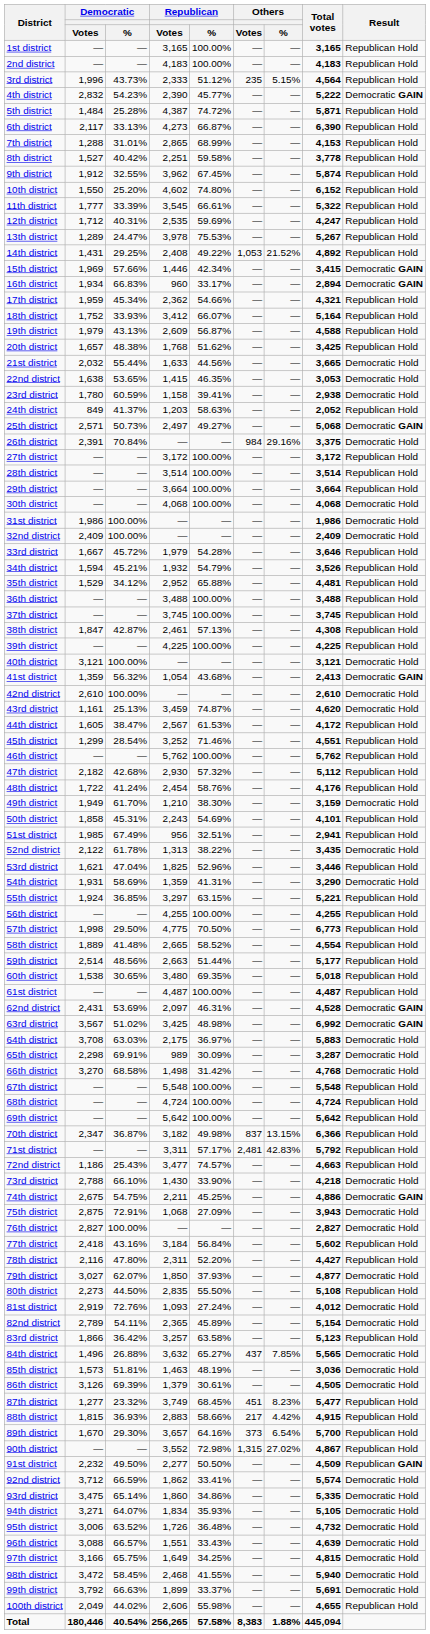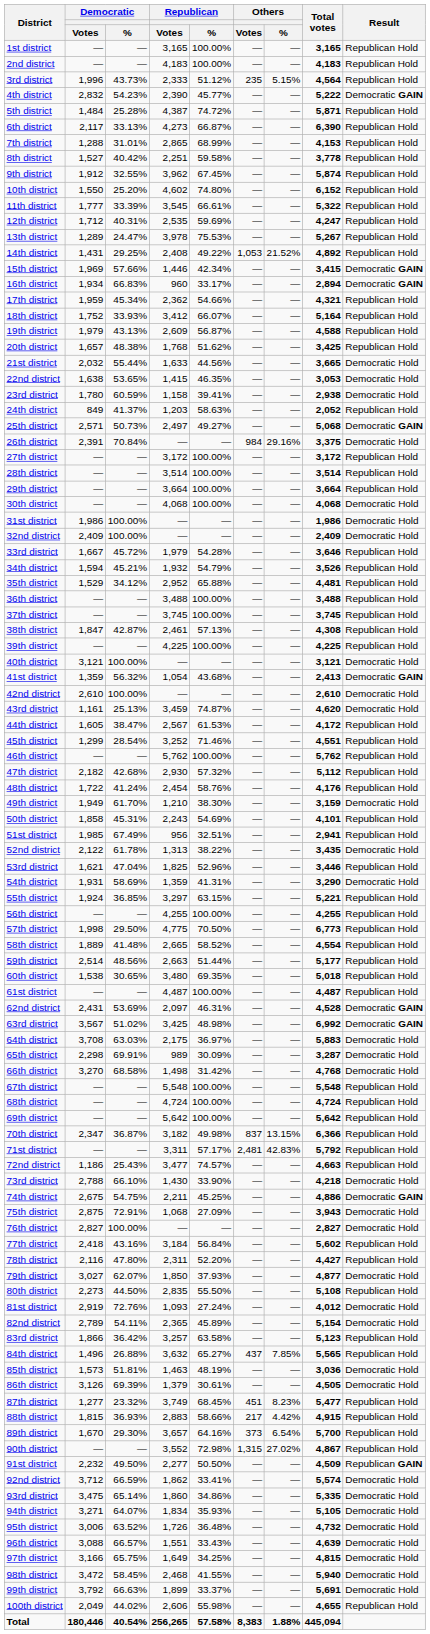(382, 1354) Democratic Hold -> (382, 1354) Republican Hold
